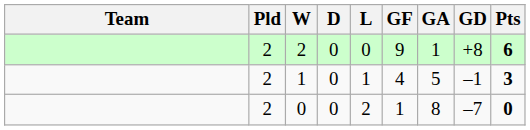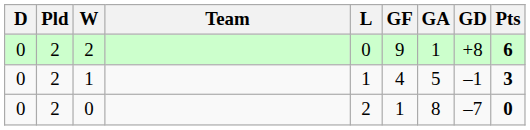columns swapped: (127, 19) <-> (334, 19)
